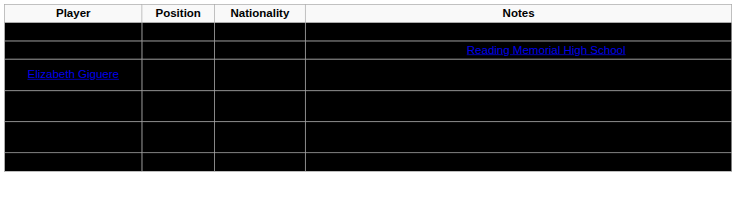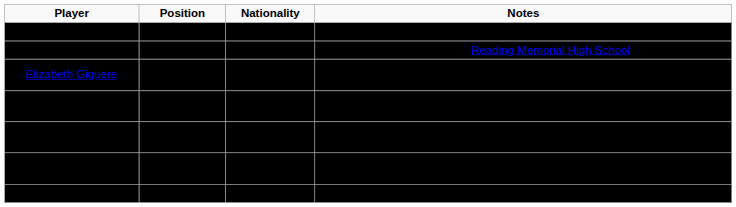(178, 31) Forward -> (182, 31) Defense
(178, 50) Forward -> (182, 50) Goaltender
+ row: (72, 137)
